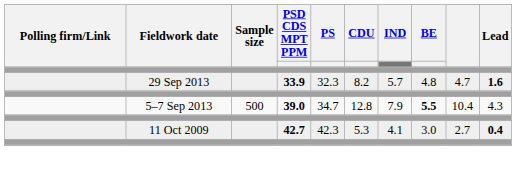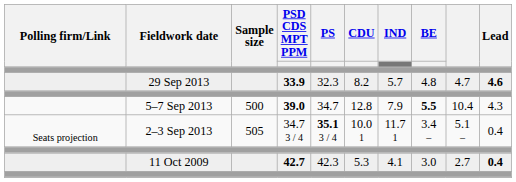(495, 82) 1.6 -> (495, 82) 4.6
+ row: (179, 131)
